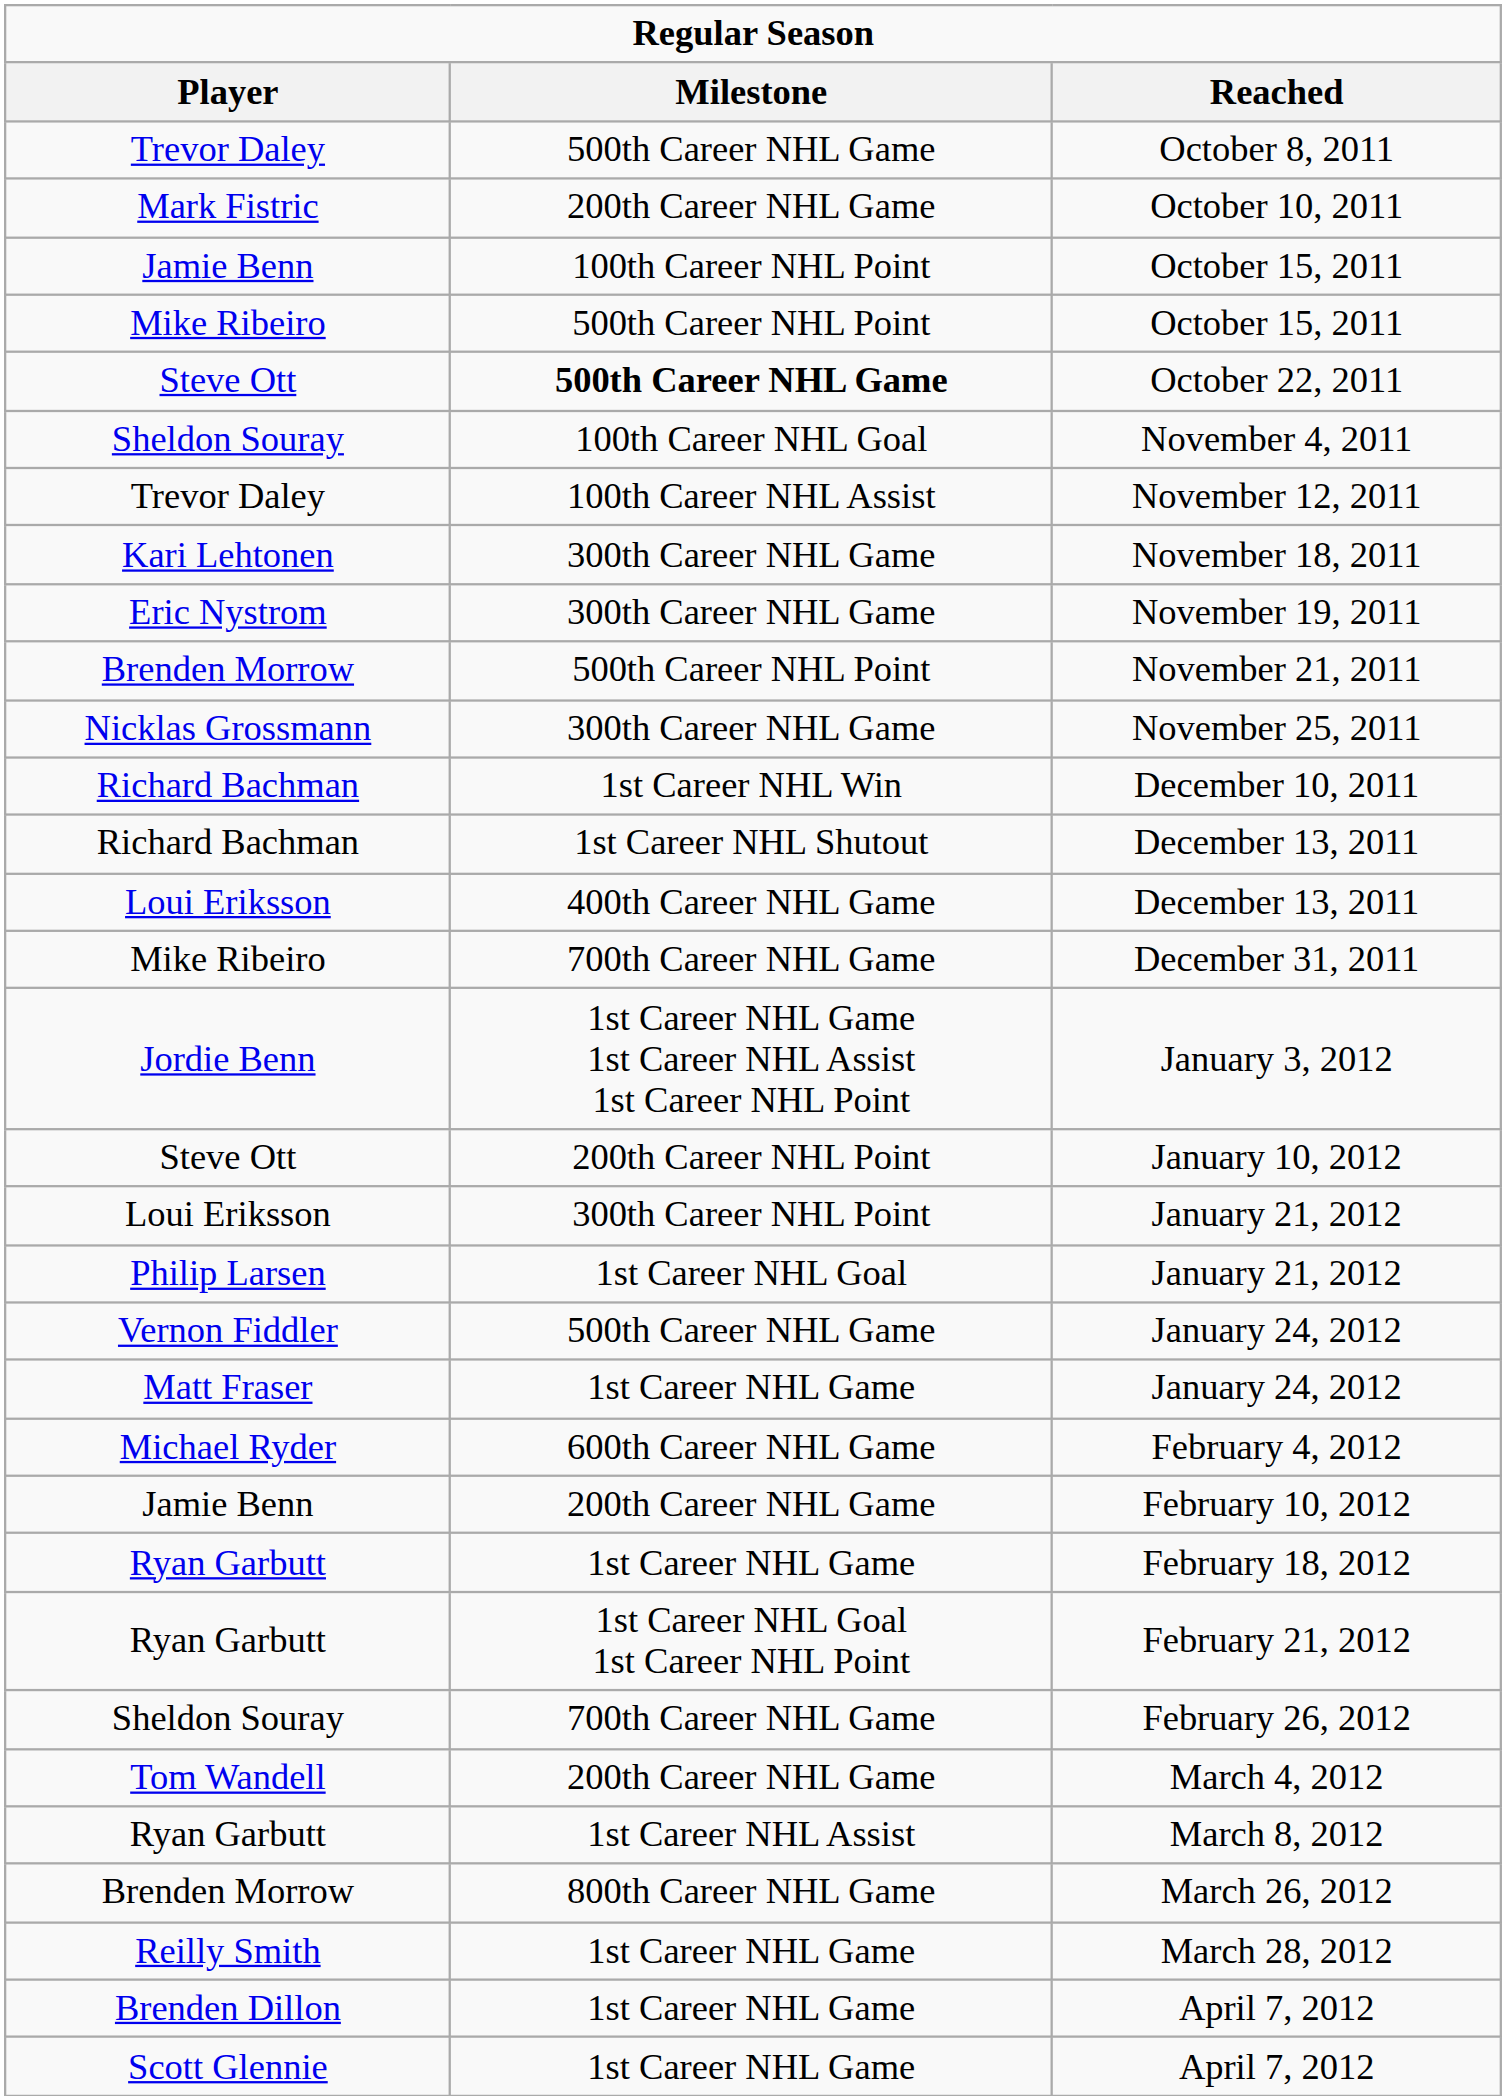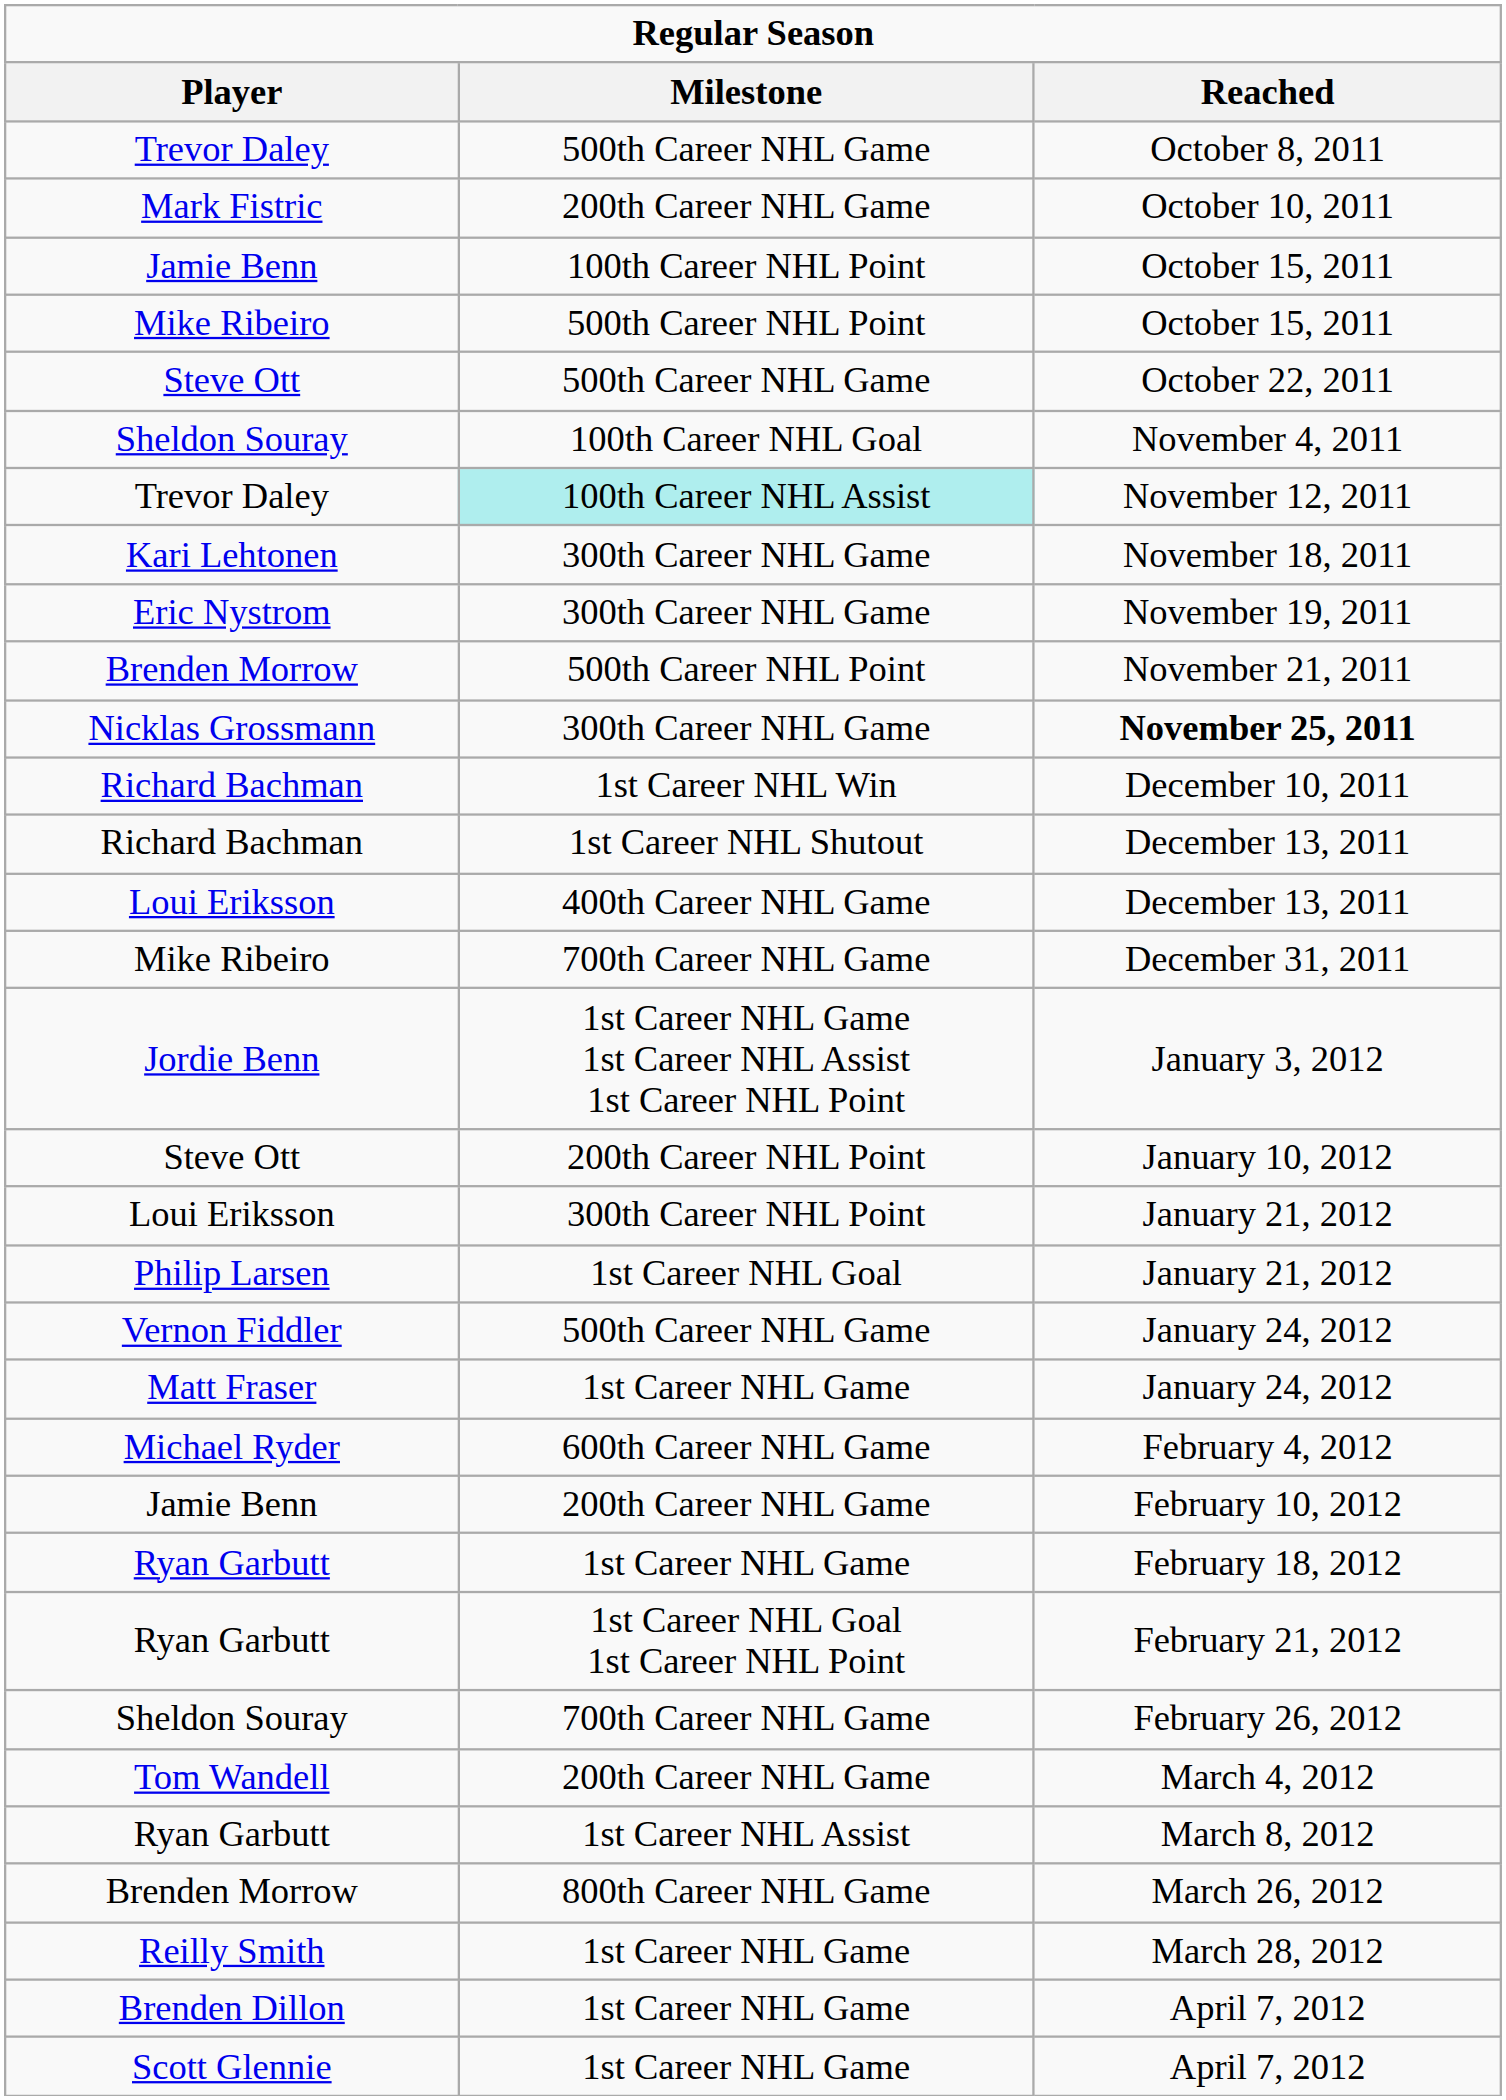(751, 380) bold -> (746, 380) normal
(751, 496) no background -> (746, 496) paleturquoise background
(1277, 727) normal -> (1268, 727) bold
